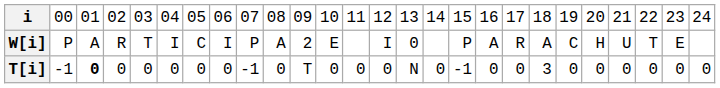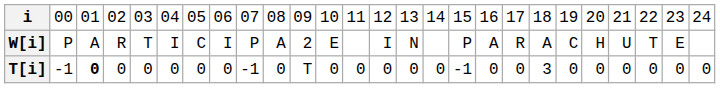(414, 43) 0 -> (414, 43) N
(414, 69) N -> (414, 69) 0
